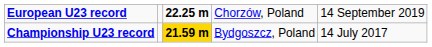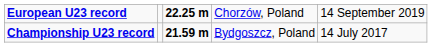(187, 32) gold background -> (187, 32) no background
